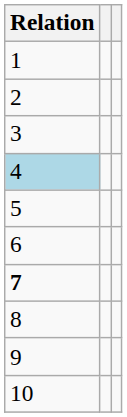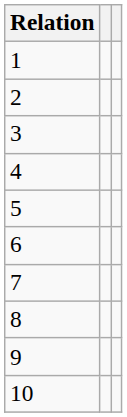(16, 171) lightblue background -> (16, 171) no background
(16, 282) bold -> (16, 282) normal
